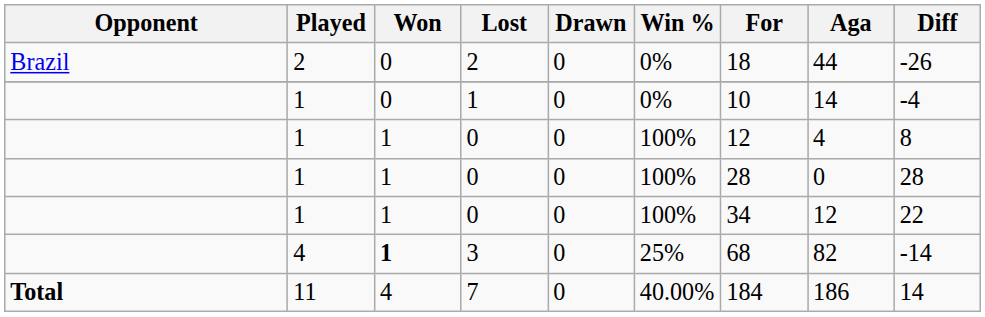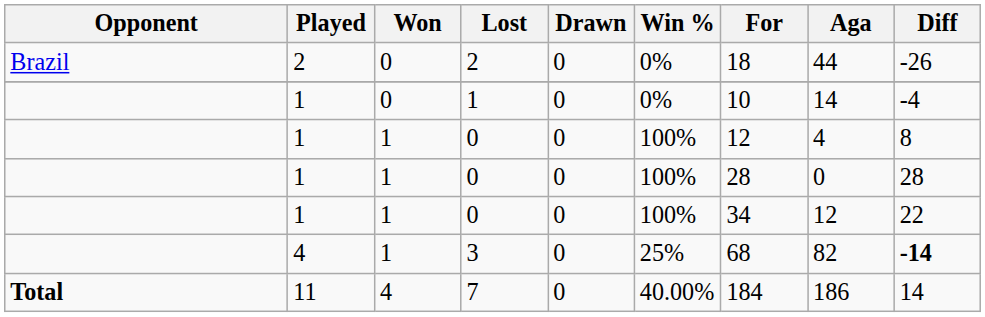(386, 253) bold -> (386, 253) normal
(916, 253) normal -> (916, 253) bold
